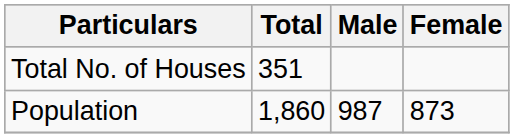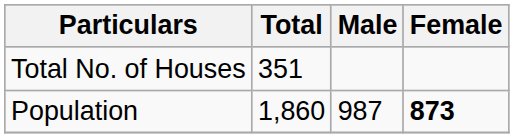(432, 111) normal -> (432, 111) bold
